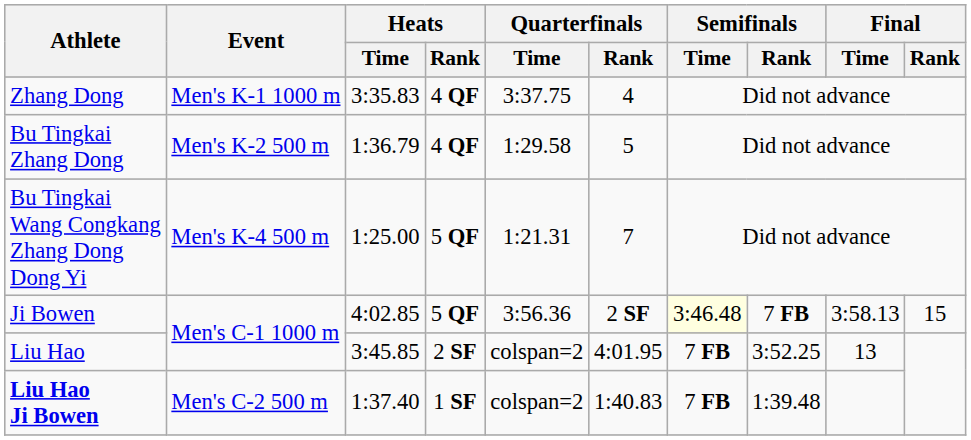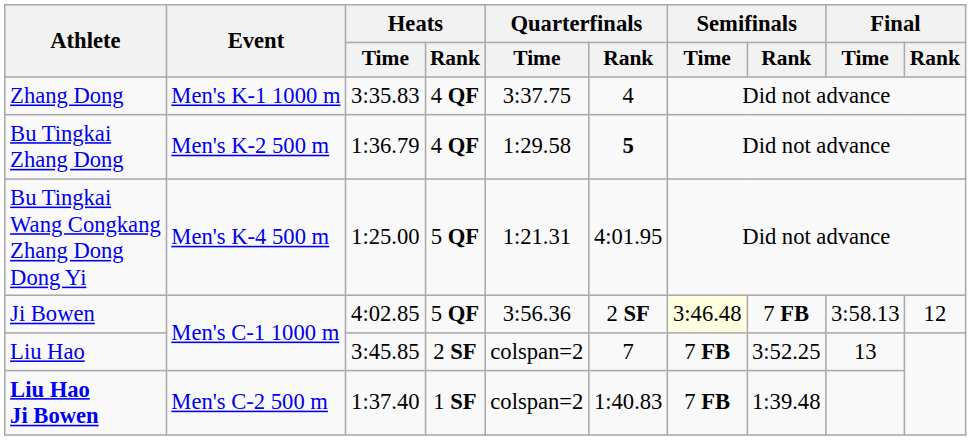(628, 146) normal -> (628, 146) bold
(628, 237) 7 -> (628, 237) 4:01.95
(935, 314) 15 -> (935, 314) 12
(628, 352) 4:01.95 -> (628, 352) 7
